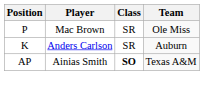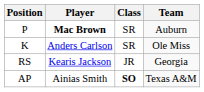(80, 29) normal -> (80, 29) bold
(171, 29) Ole Miss -> (171, 29) Auburn
(171, 45) Auburn -> (171, 45) Ole Miss
+ row: (25, 62)
